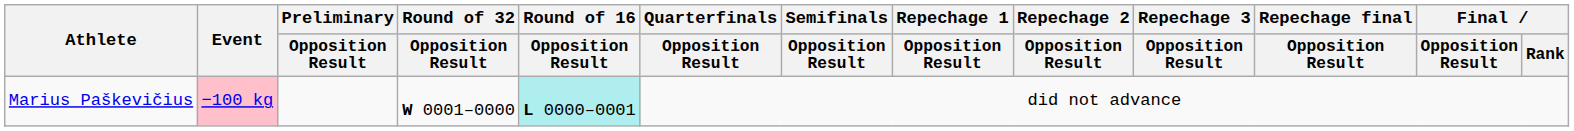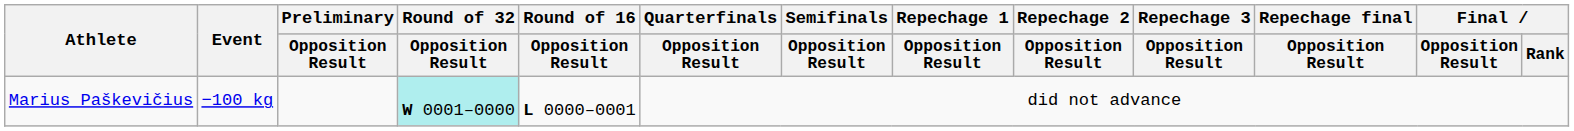(237, 101) pink background -> (237, 101) no background
(459, 111) no background -> (459, 111) paleturquoise background
(580, 111) paleturquoise background -> (580, 111) no background
